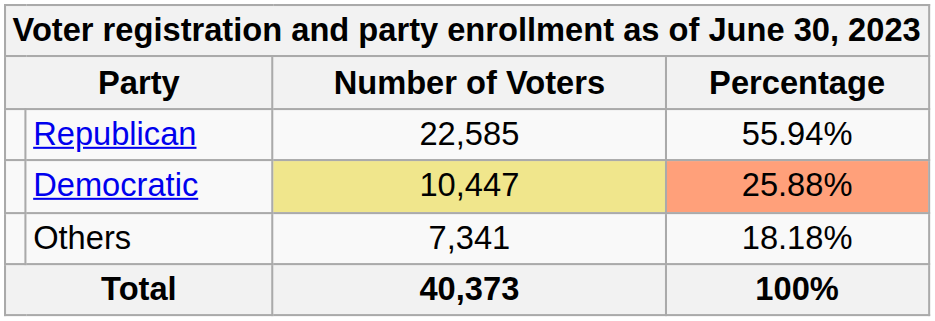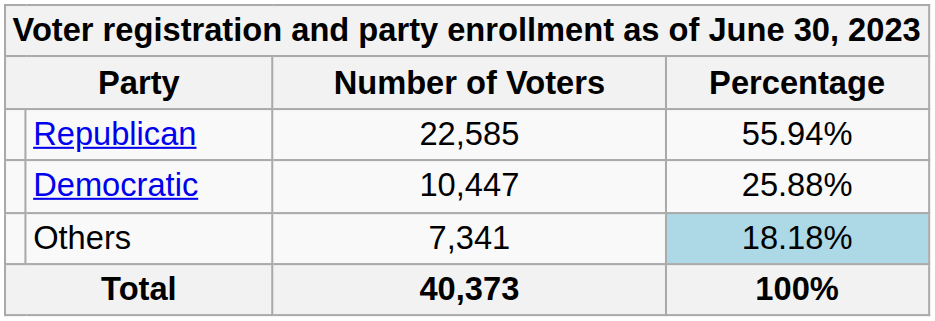(469, 185) khaki background -> (469, 185) no background
(797, 185) lightsalmon background -> (797, 185) no background
(797, 237) no background -> (797, 237) lightblue background
